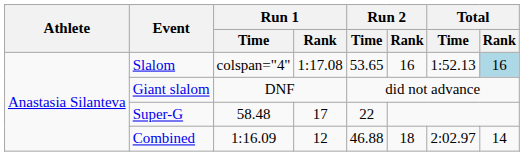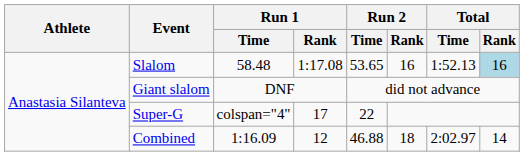(254, 65) colspan="4" -> (254, 65) 58.48
(254, 114) 58.48 -> (254, 114) colspan="4"
